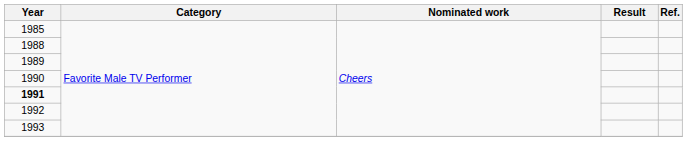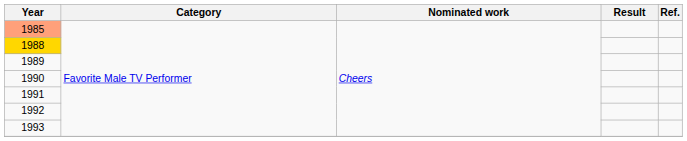(33, 29) no background -> (33, 29) lightsalmon background
(33, 45) no background -> (33, 45) gold background
(33, 95) bold -> (33, 95) normal
